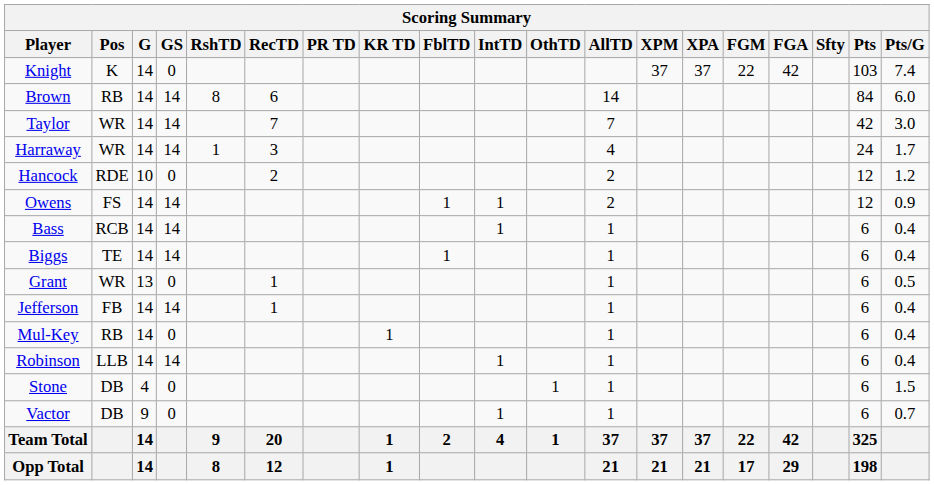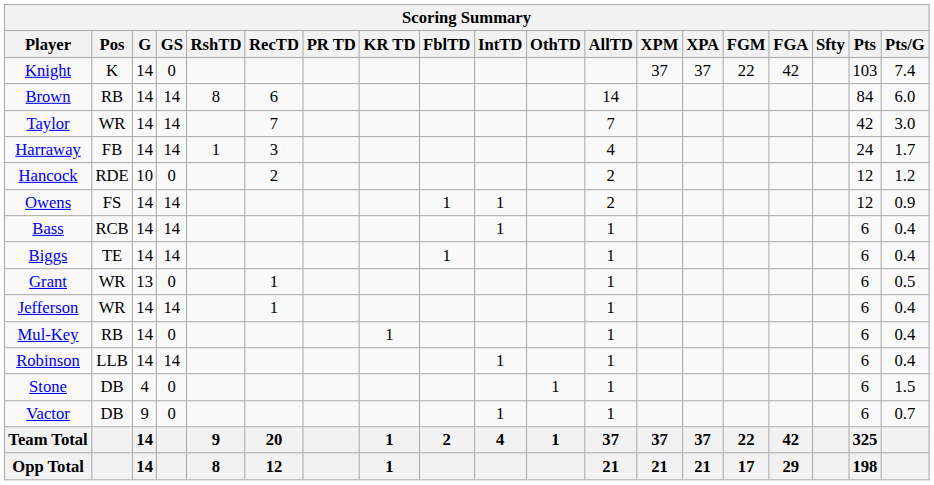(112, 149) WR -> (112, 149) FB
(112, 307) FB -> (112, 307) WR
